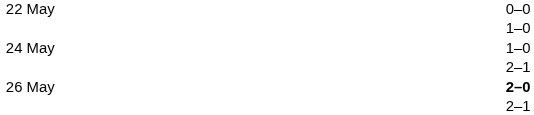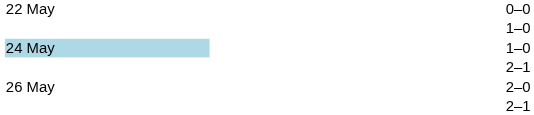(30, 48) no background -> (30, 48) lightblue background
(518, 87) bold -> (518, 87) normal
